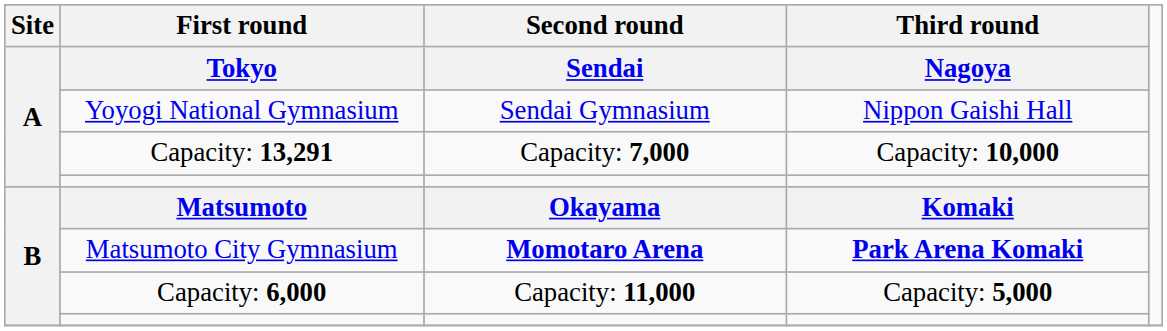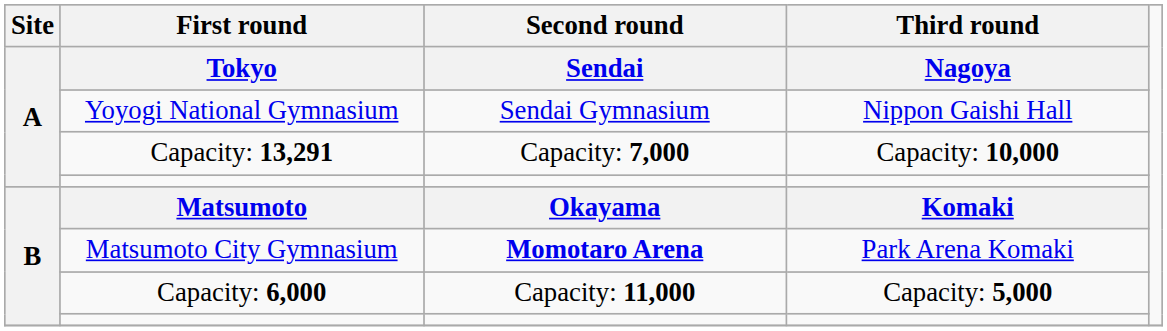(968, 249) bold -> (968, 249) normal
